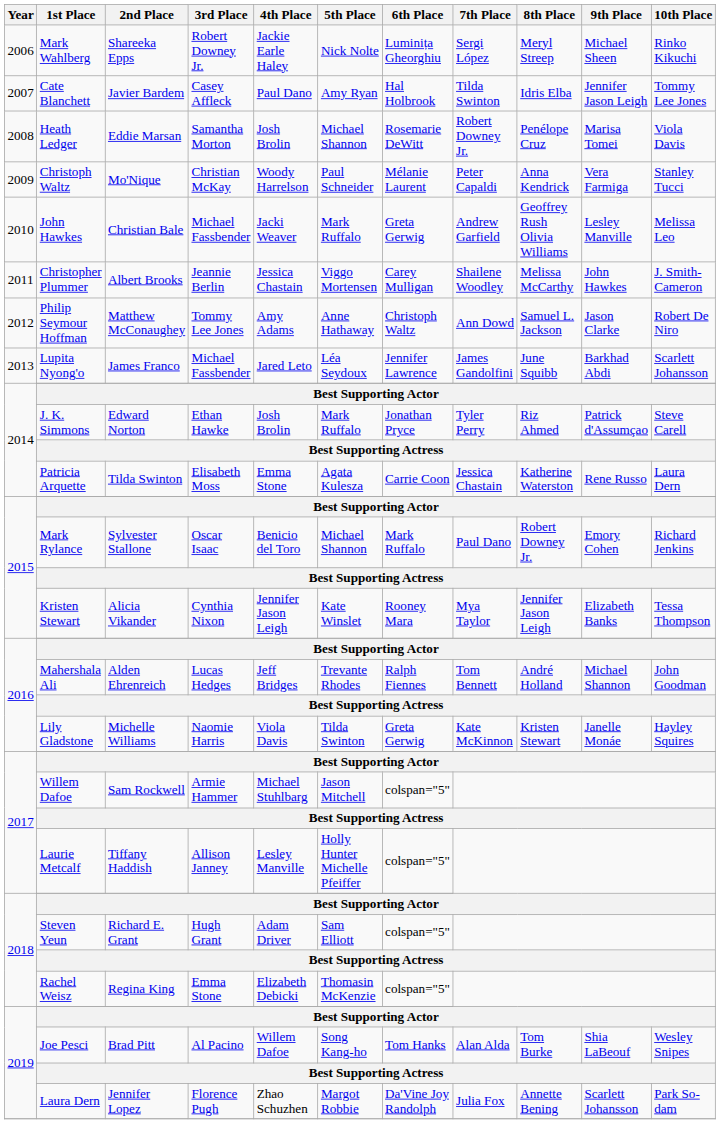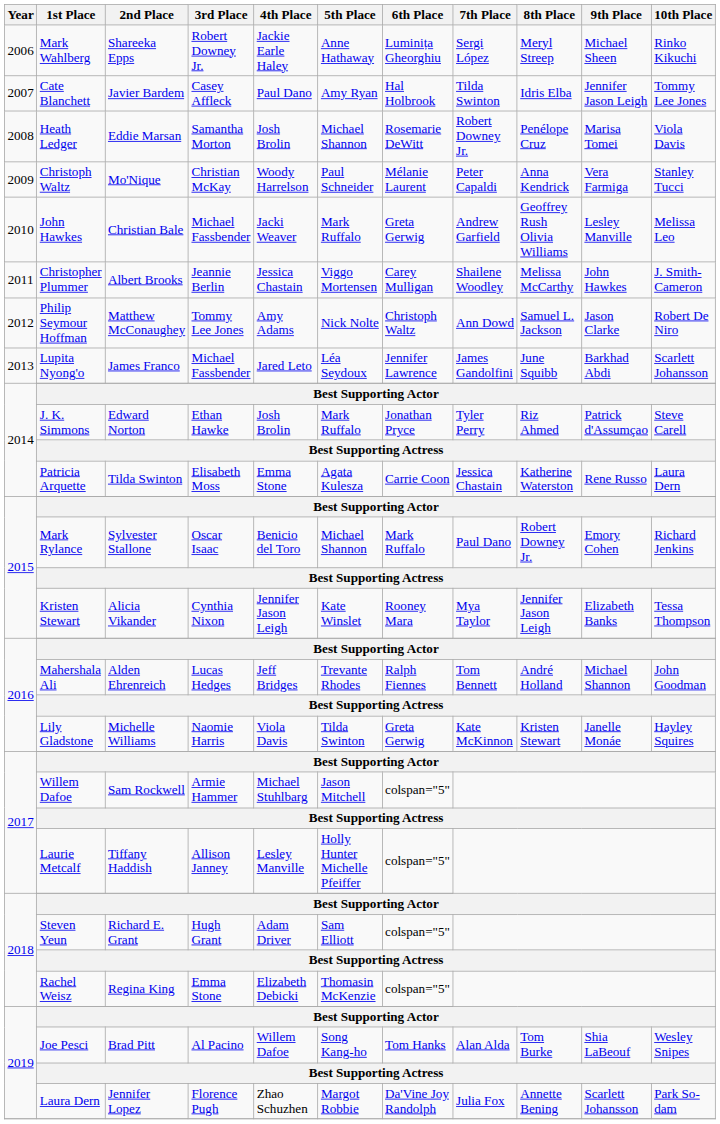(350, 50) Nick Nolte -> (347, 50) Anne Hathaway
(347, 322) Anne Hathaway -> (350, 322) Nick Nolte
